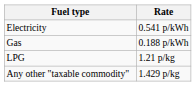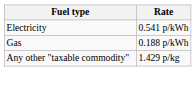- row: (16, 58)
